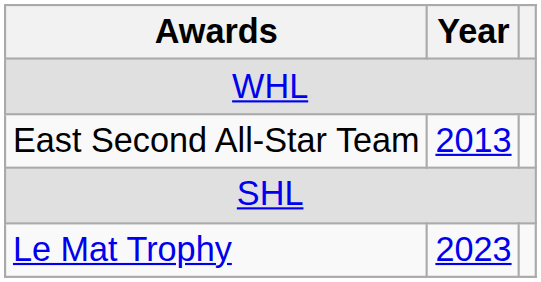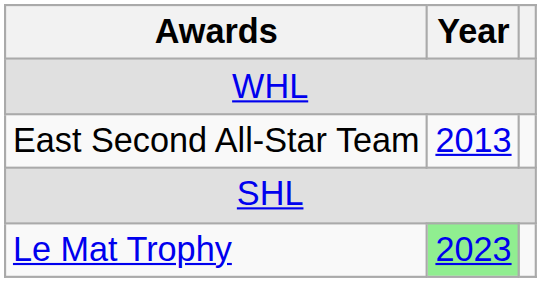(473, 248) no background -> (473, 248) lightgreen background
